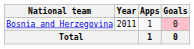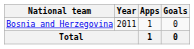(175, 24) pink background -> (175, 24) no background
